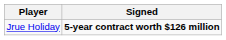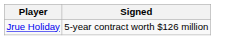(142, 27) bold -> (136, 27) normal
